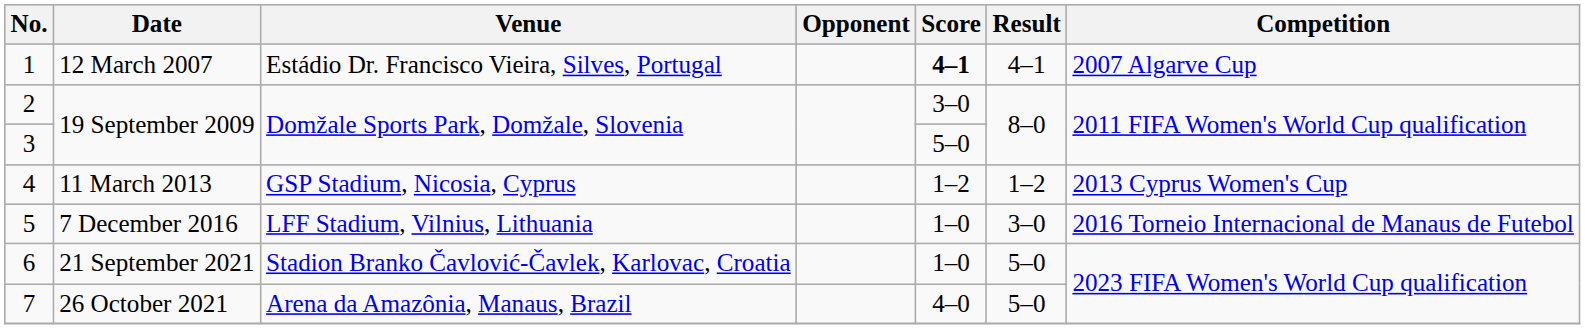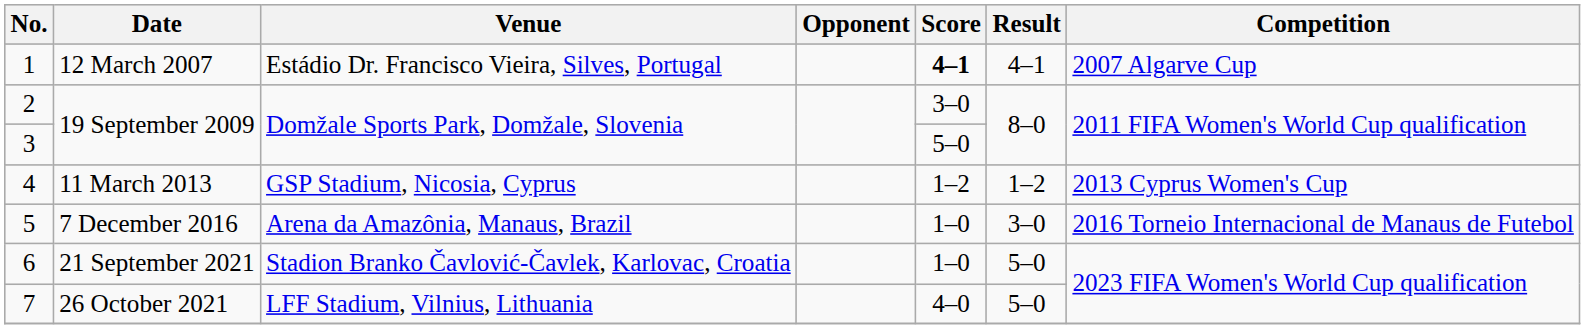(429, 223) LFF Stadium, Vilnius, Lithuania -> (449, 223) Arena da Amazônia, Manaus, Brazil
(449, 303) Arena da Amazônia, Manaus, Brazil -> (429, 303) LFF Stadium, Vilnius, Lithuania
